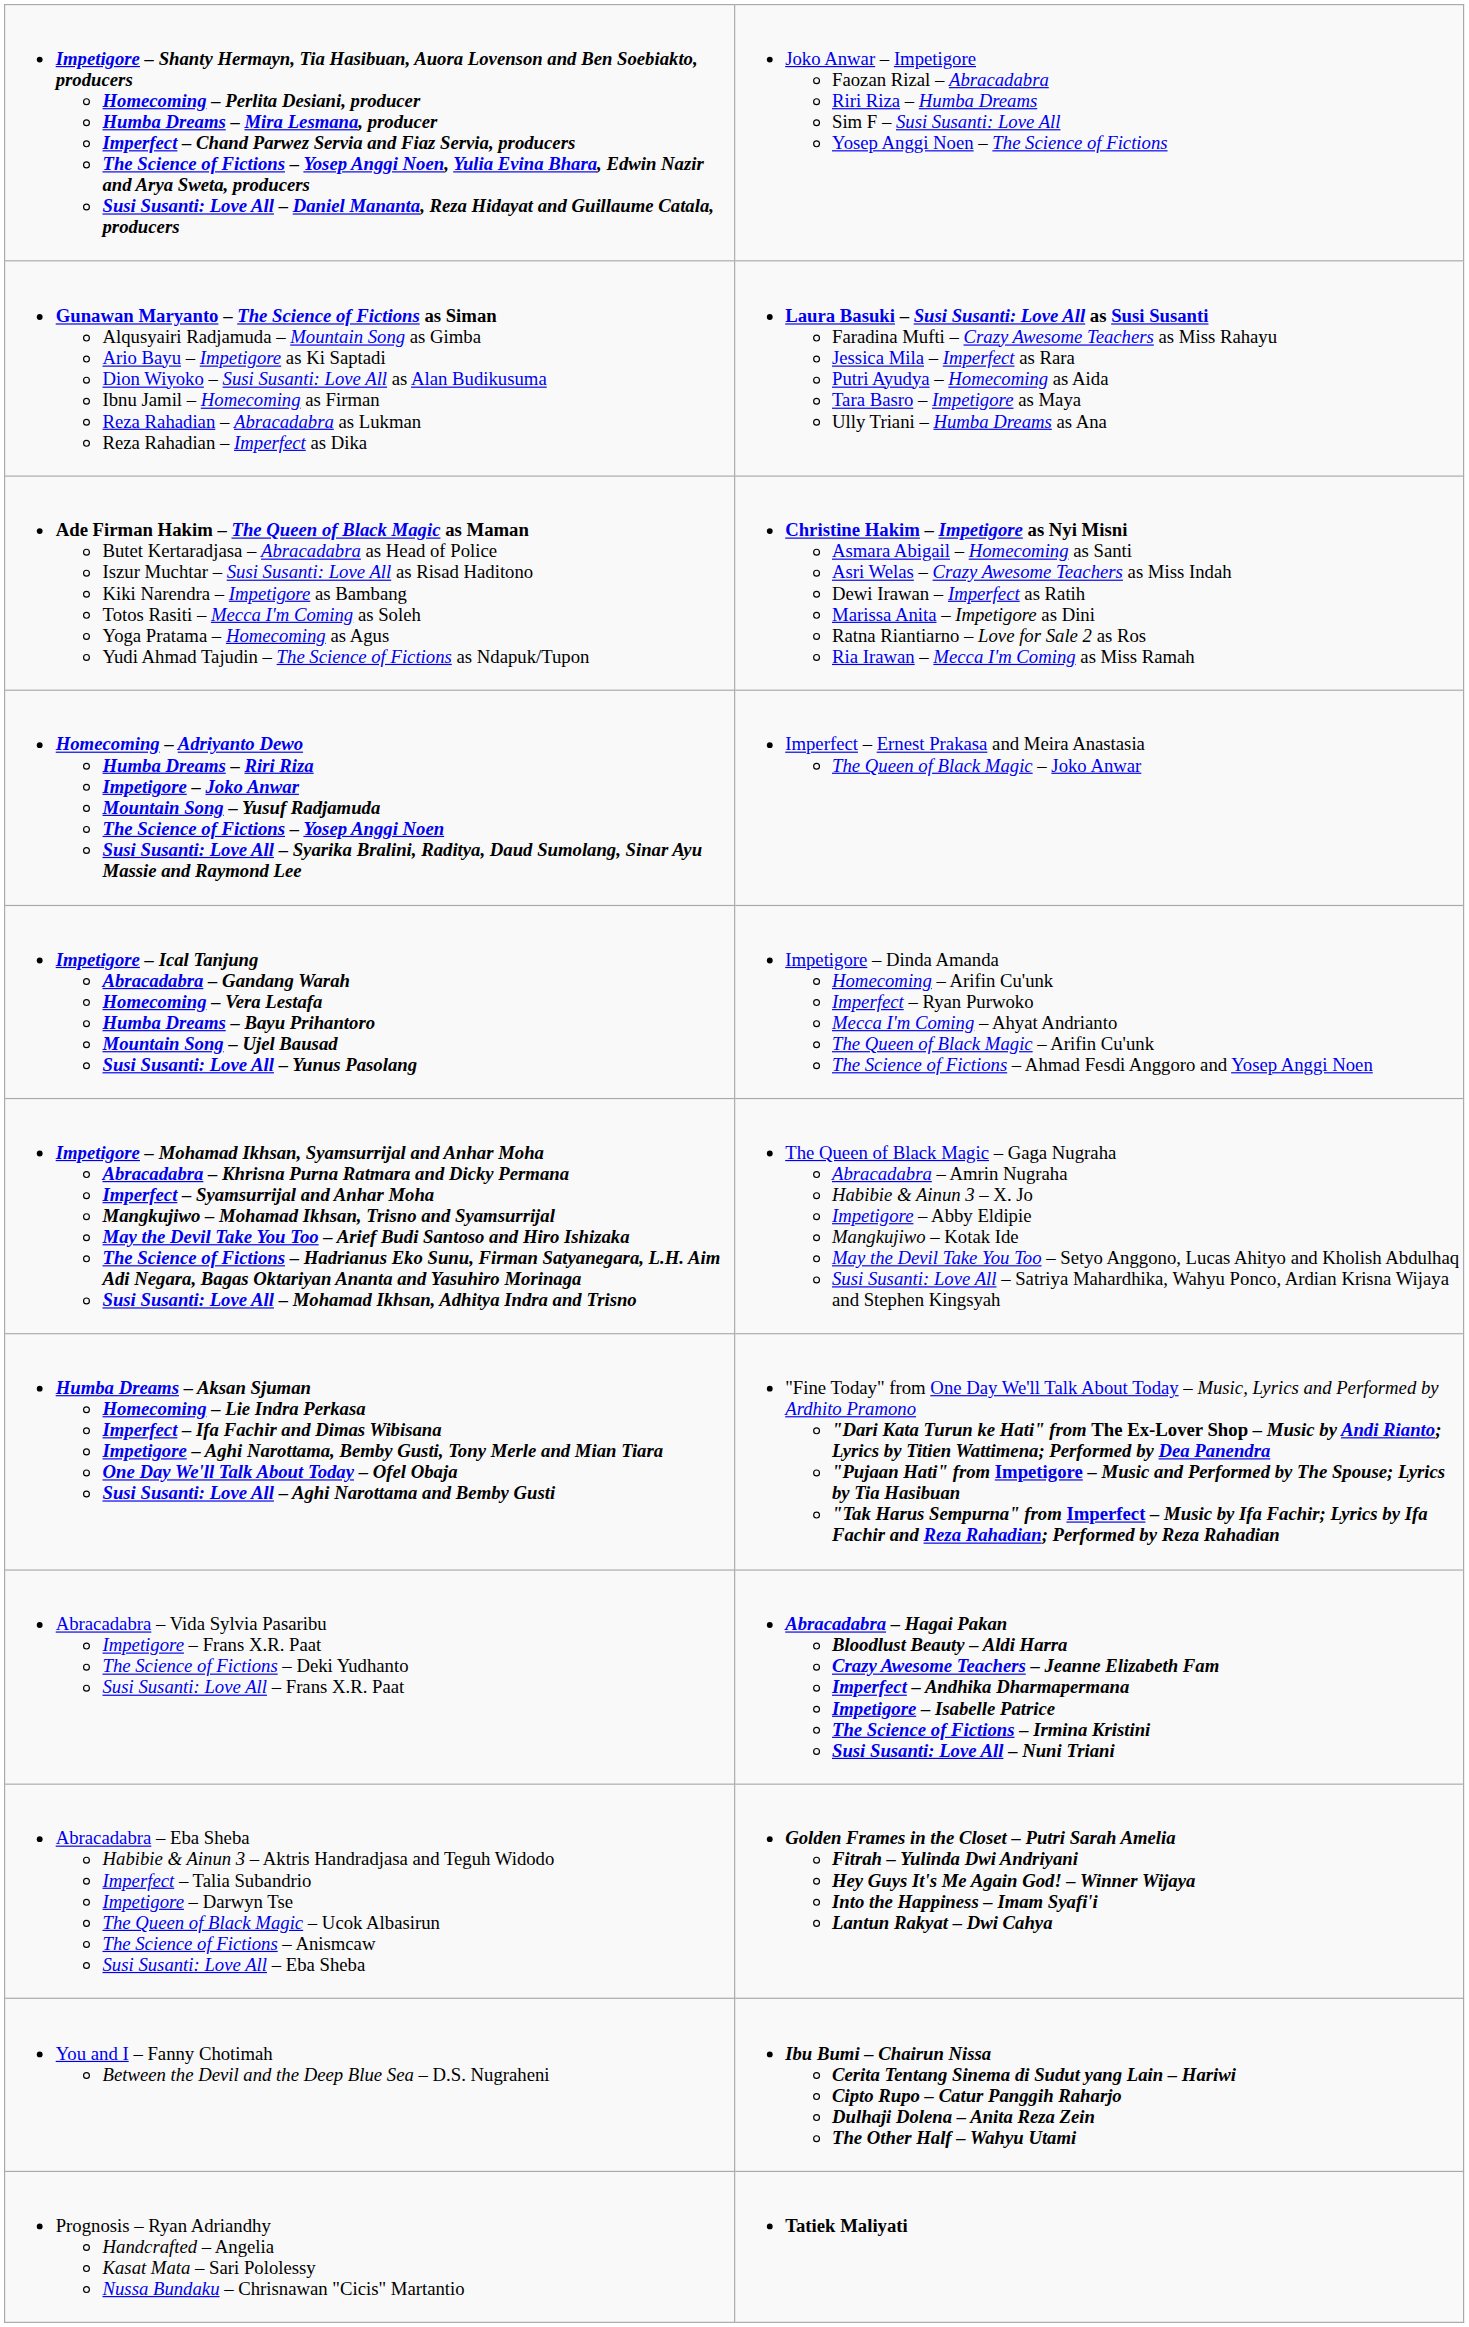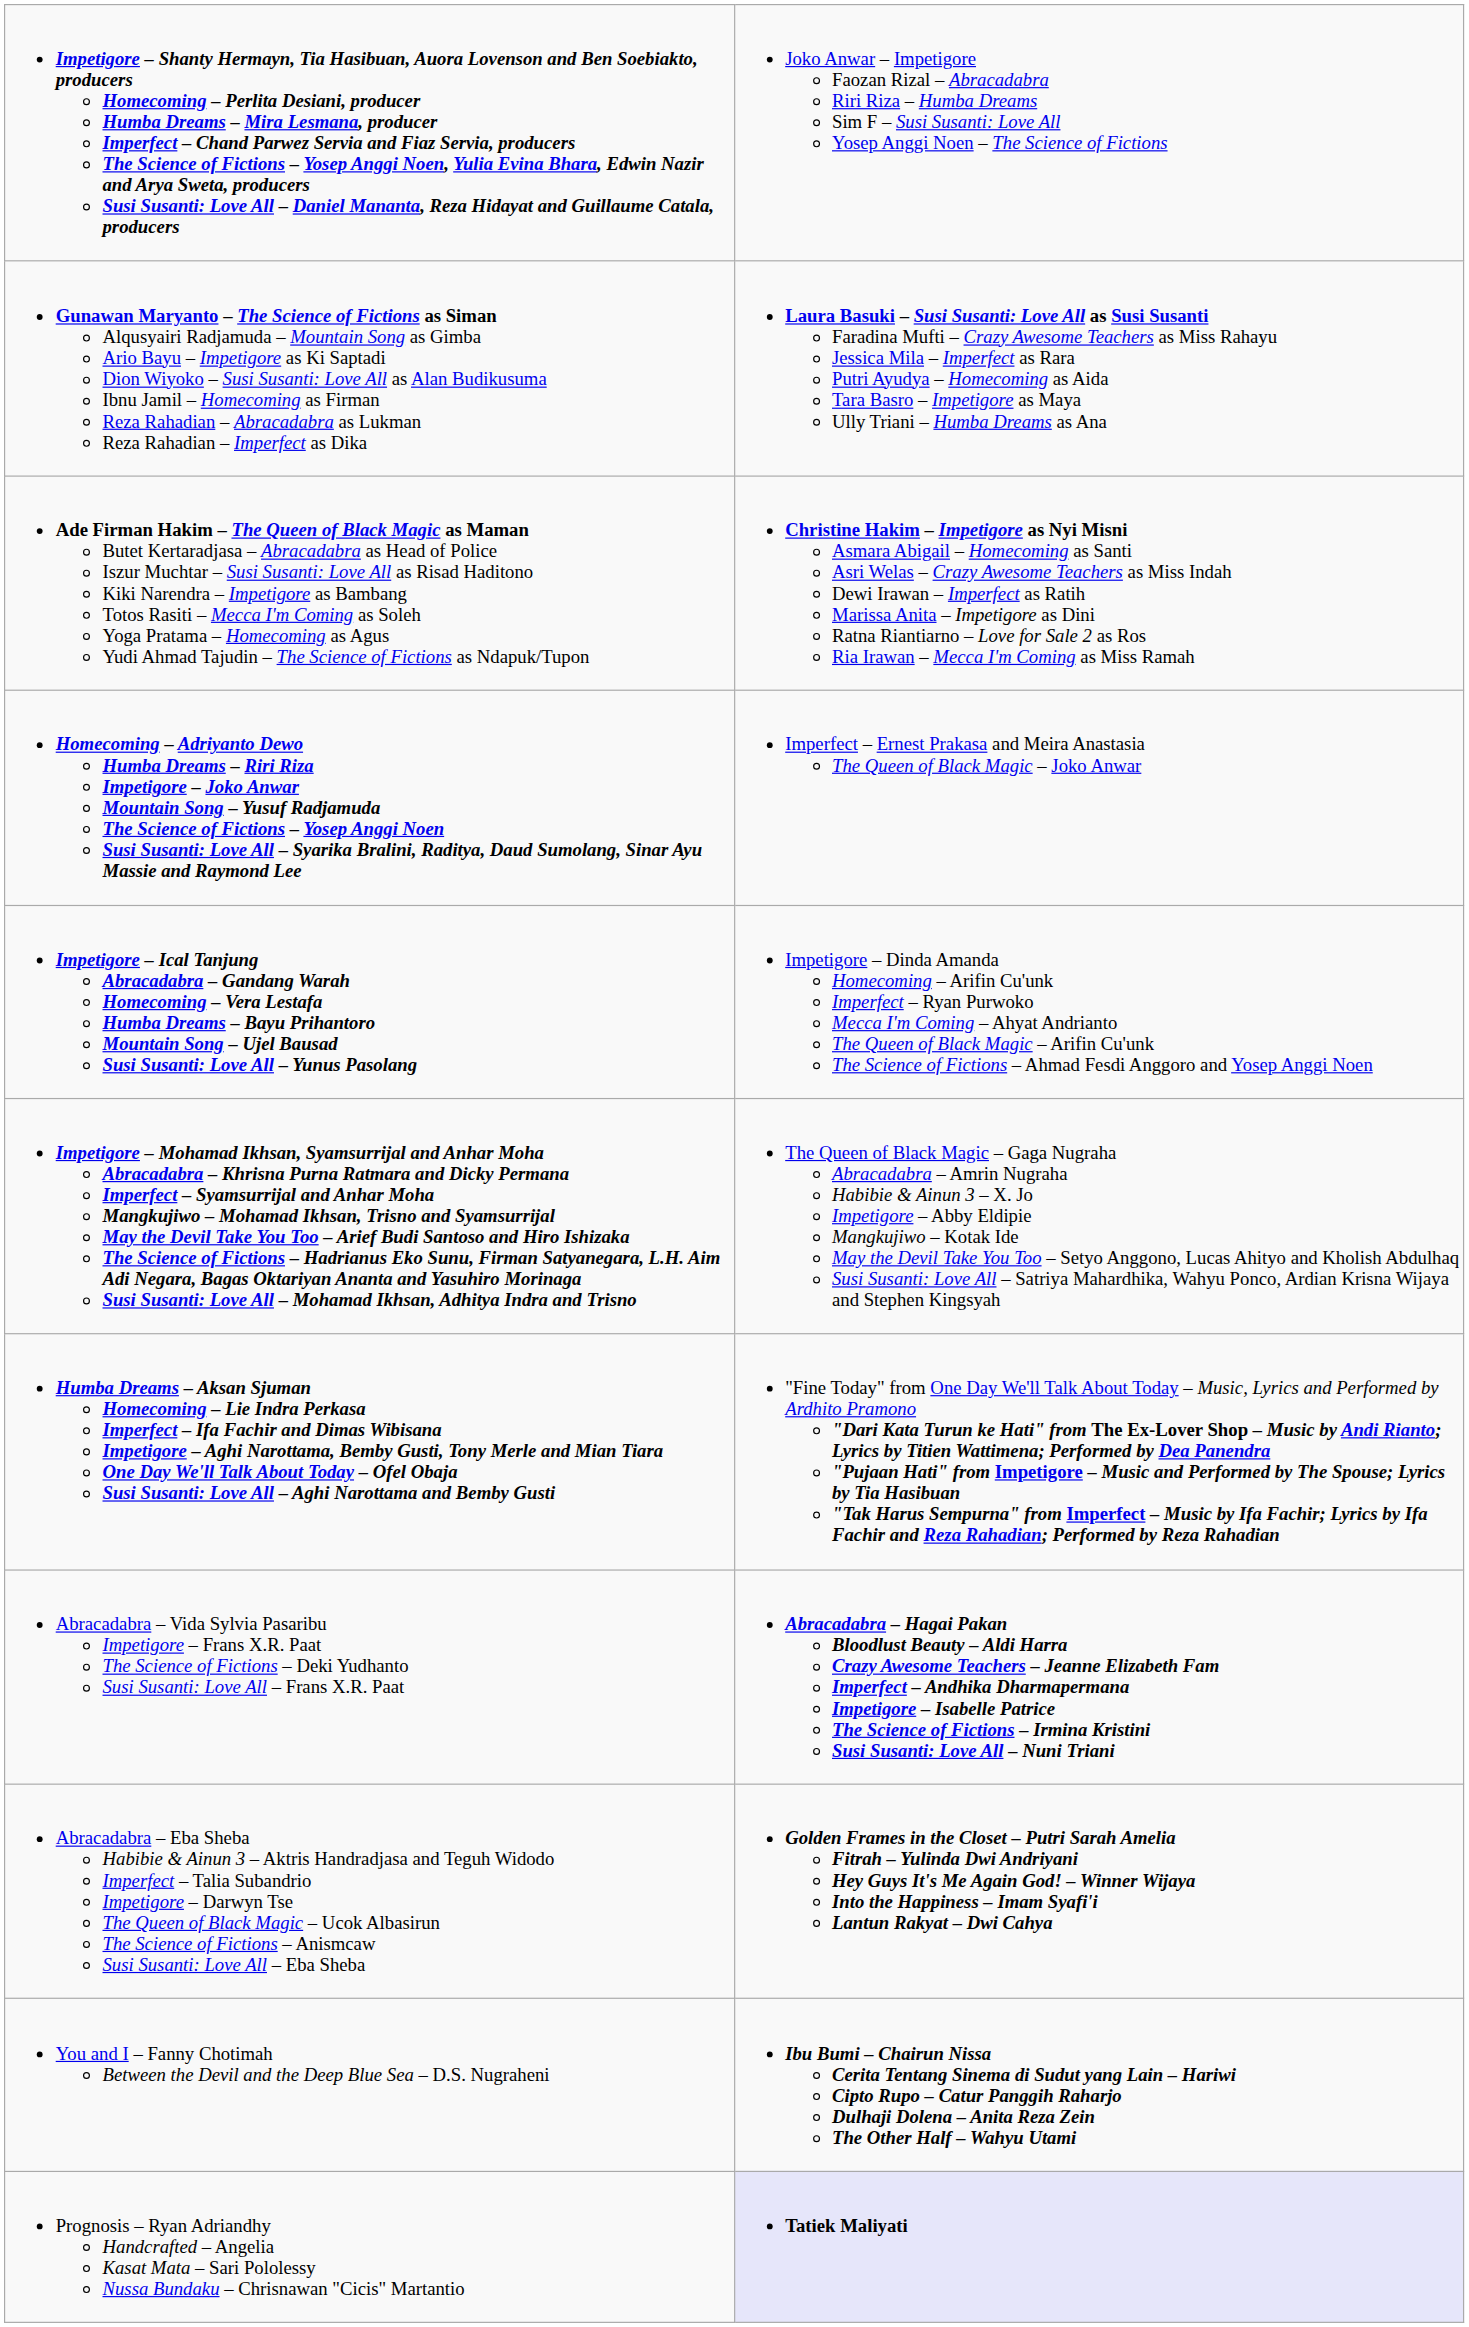(1099, 2226) no background -> (1099, 2226) lavender background
